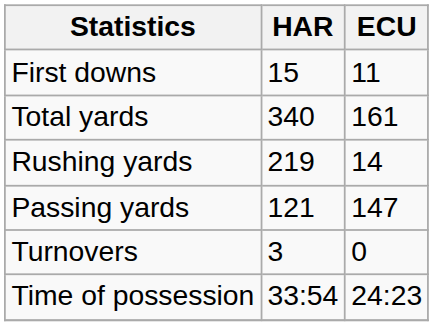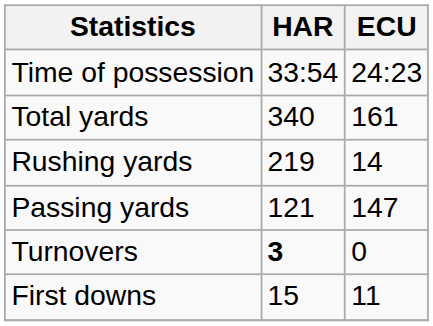rows swapped: (84, 72) <-> (133, 296)
(275, 251) normal -> (275, 251) bold
